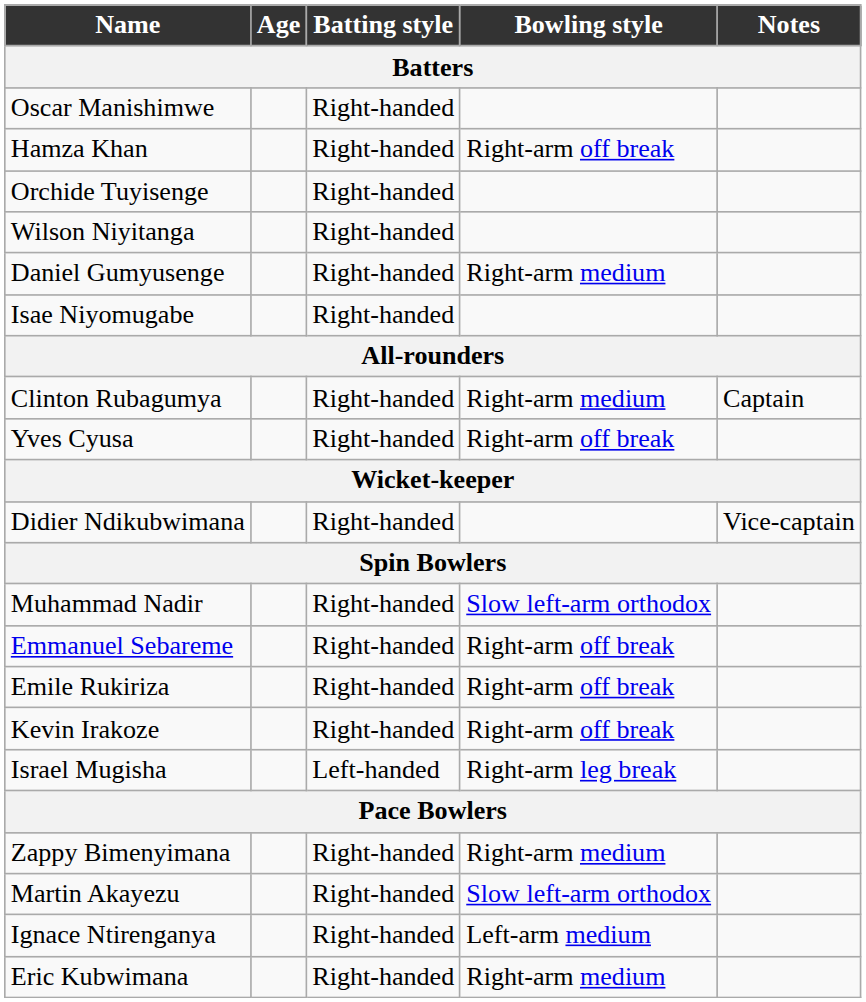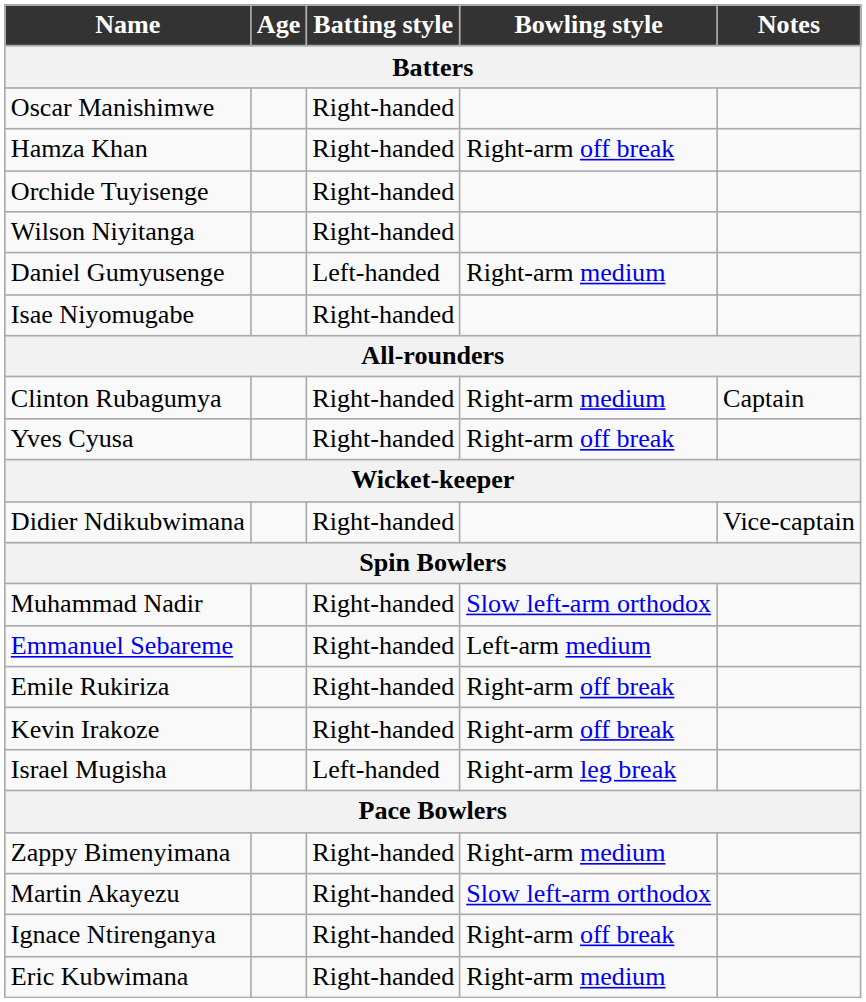(383, 273) Right-handed -> (376, 273) Left-handed
(570, 645) Right-arm off break -> (559, 645) Left-arm medium
(559, 935) Left-arm medium -> (570, 935) Right-arm off break
